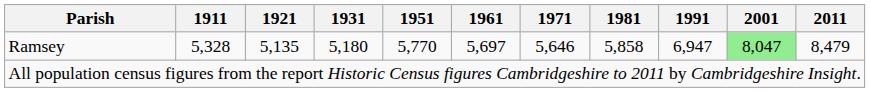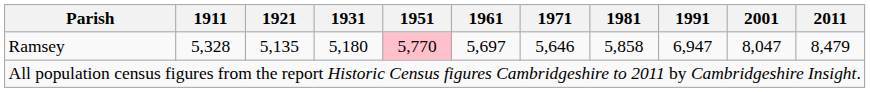(417, 45) no background -> (417, 45) pink background
(762, 45) lightgreen background -> (762, 45) no background
